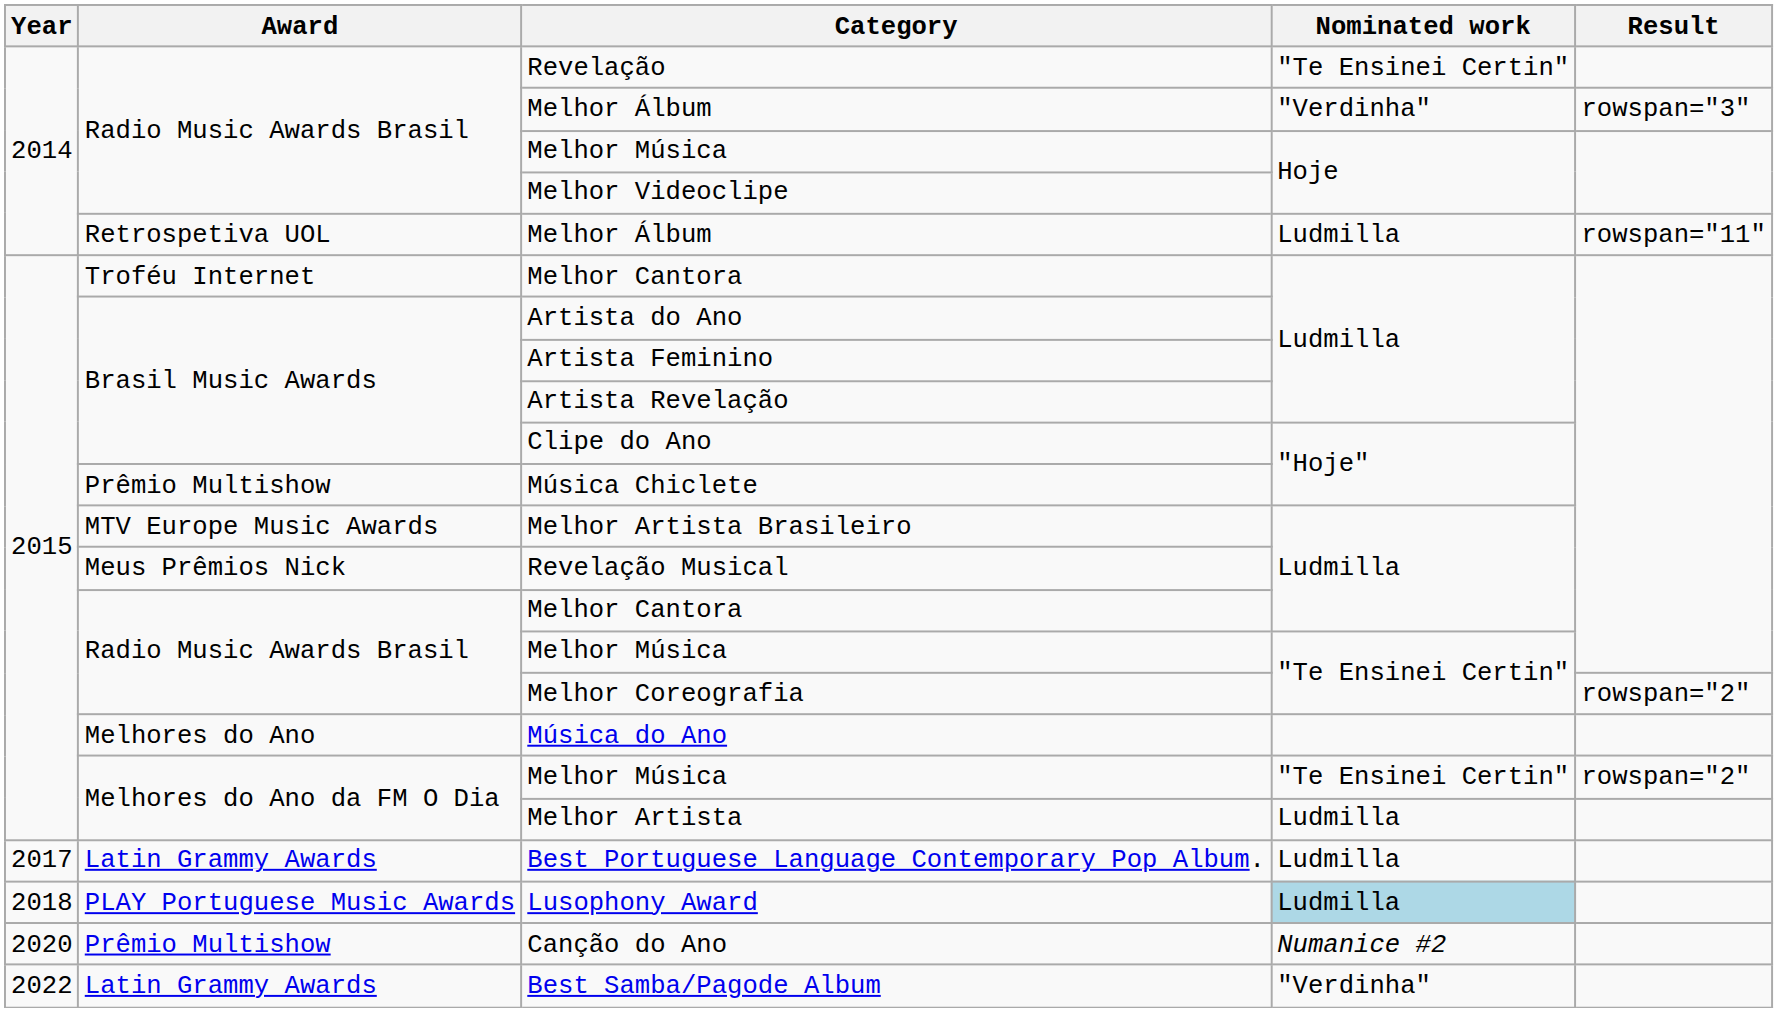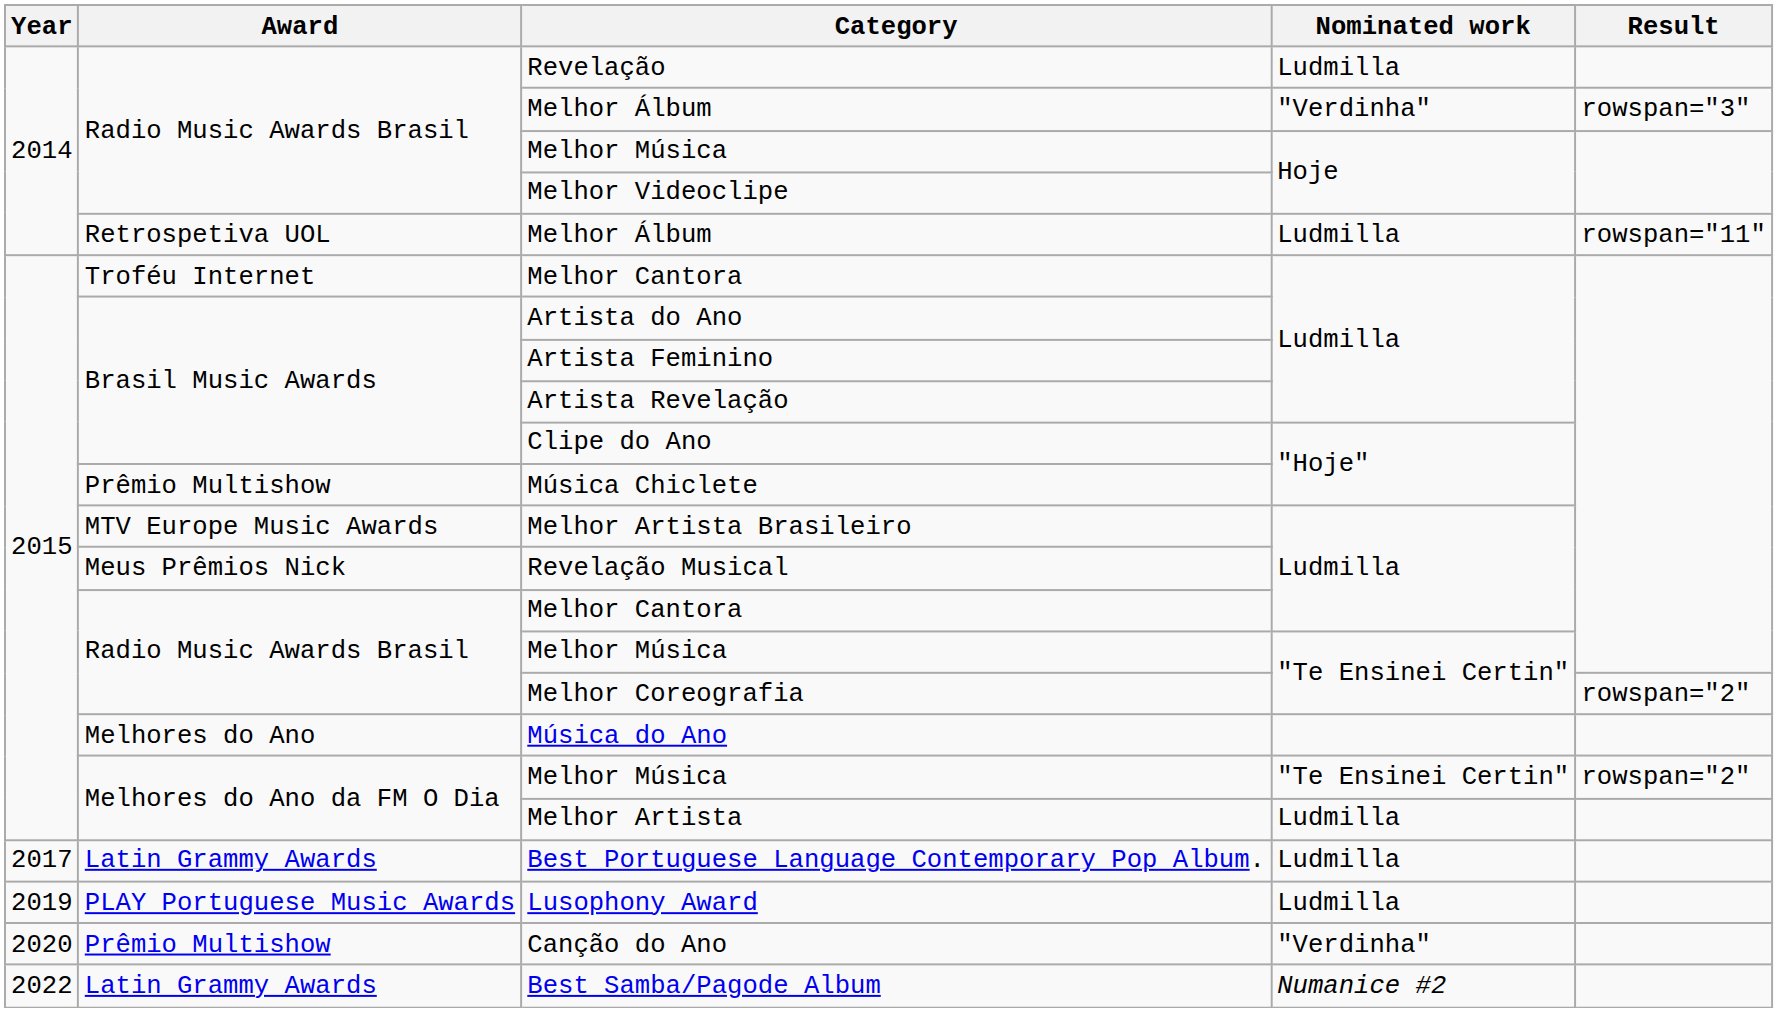(1423, 68) "Te Ensinei Certin" -> (1339, 68) Ludmilla
(42, 902) 2018 -> (42, 902) 2019
(1339, 902) lightblue background -> (1339, 902) no background
(1362, 944) Numanice #2 -> (1354, 944) "Verdinha"
(1354, 986) "Verdinha" -> (1362, 986) Numanice #2
